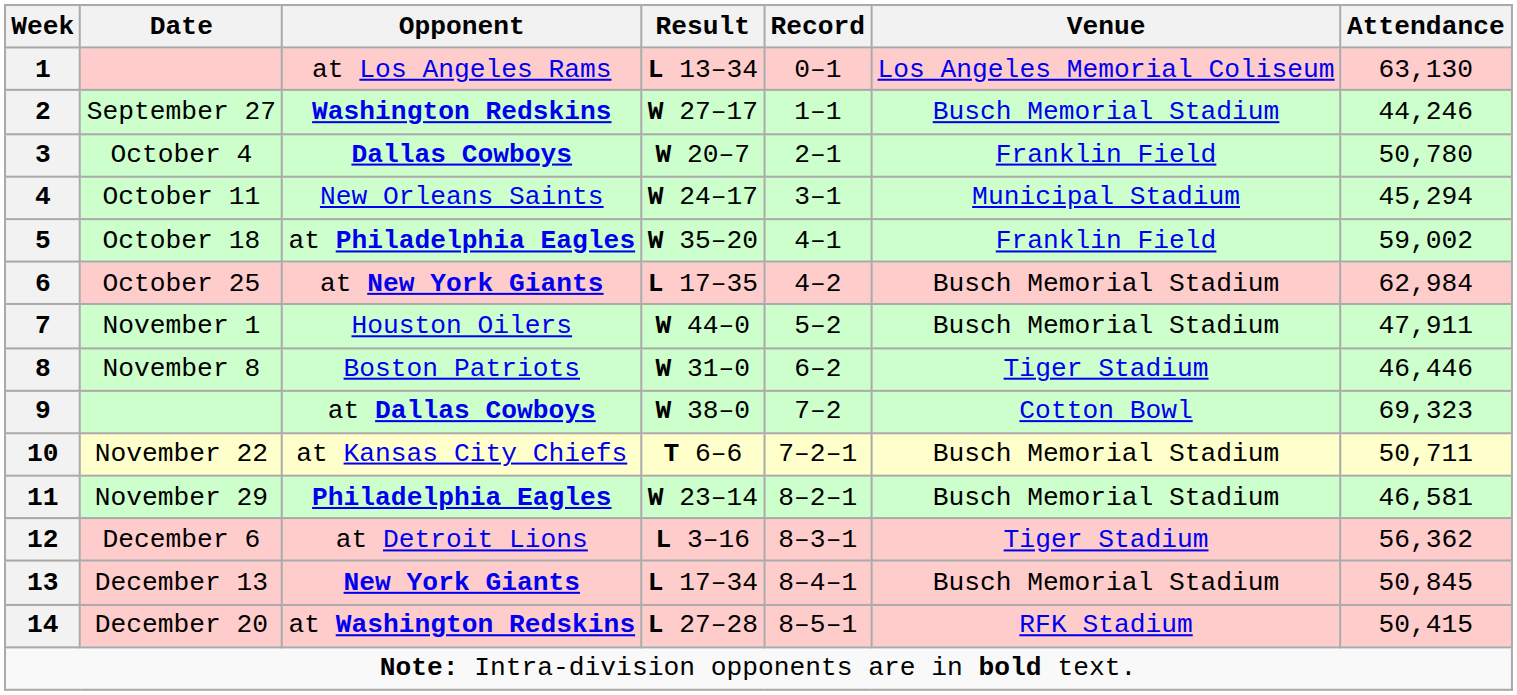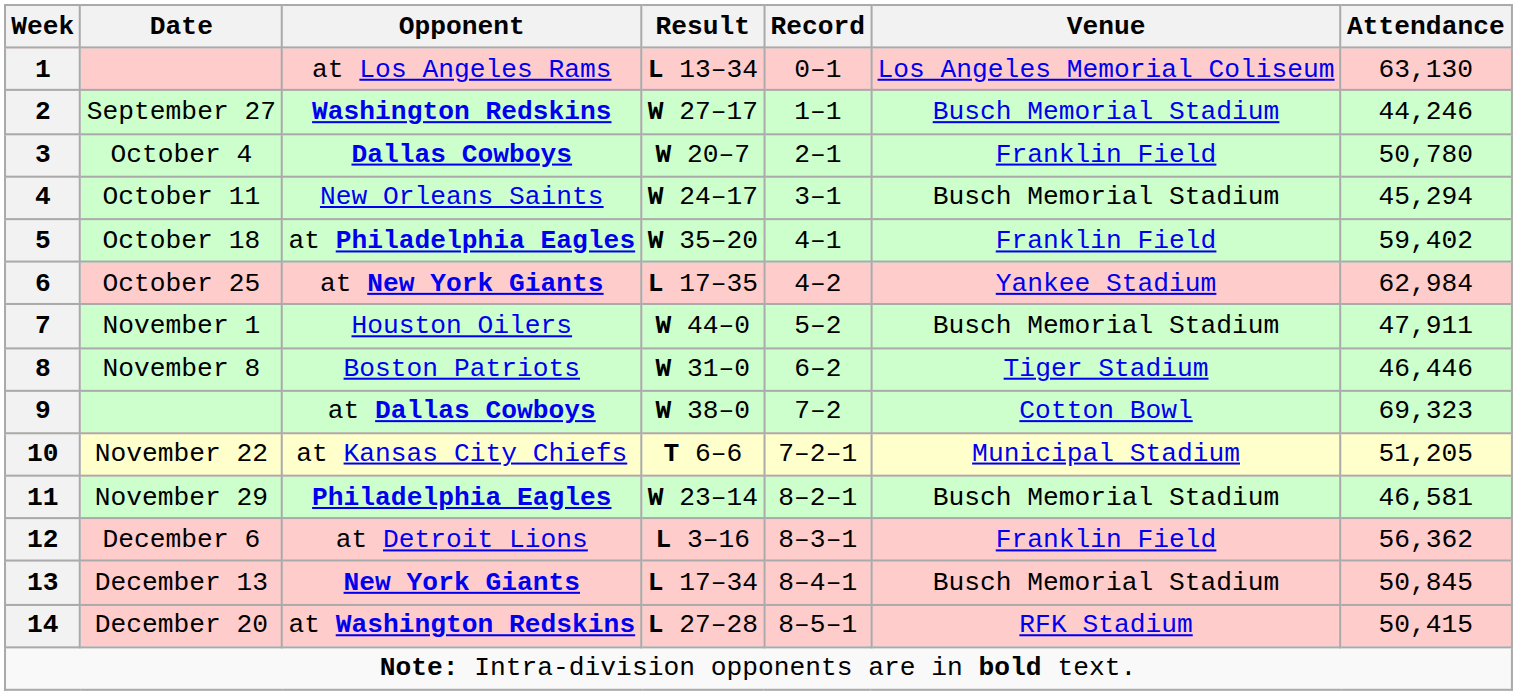(1106, 198) Municipal Stadium -> (1106, 198) Busch Memorial Stadium
(1426, 240) 59,002 -> (1426, 240) 59,402
(1106, 283) Busch Memorial Stadium -> (1106, 283) Yankee Stadium
(1106, 454) Busch Memorial Stadium -> (1106, 454) Municipal Stadium
(1426, 454) 50,711 -> (1426, 454) 51,205
(1106, 540) Tiger Stadium -> (1106, 540) Franklin Field
